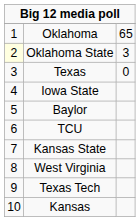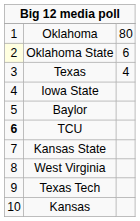(126, 33) 65 -> (126, 33) 80
(126, 52) 3 -> (126, 52) 6
(126, 72) 0 -> (126, 72) 4
(14, 130) normal -> (14, 130) bold
